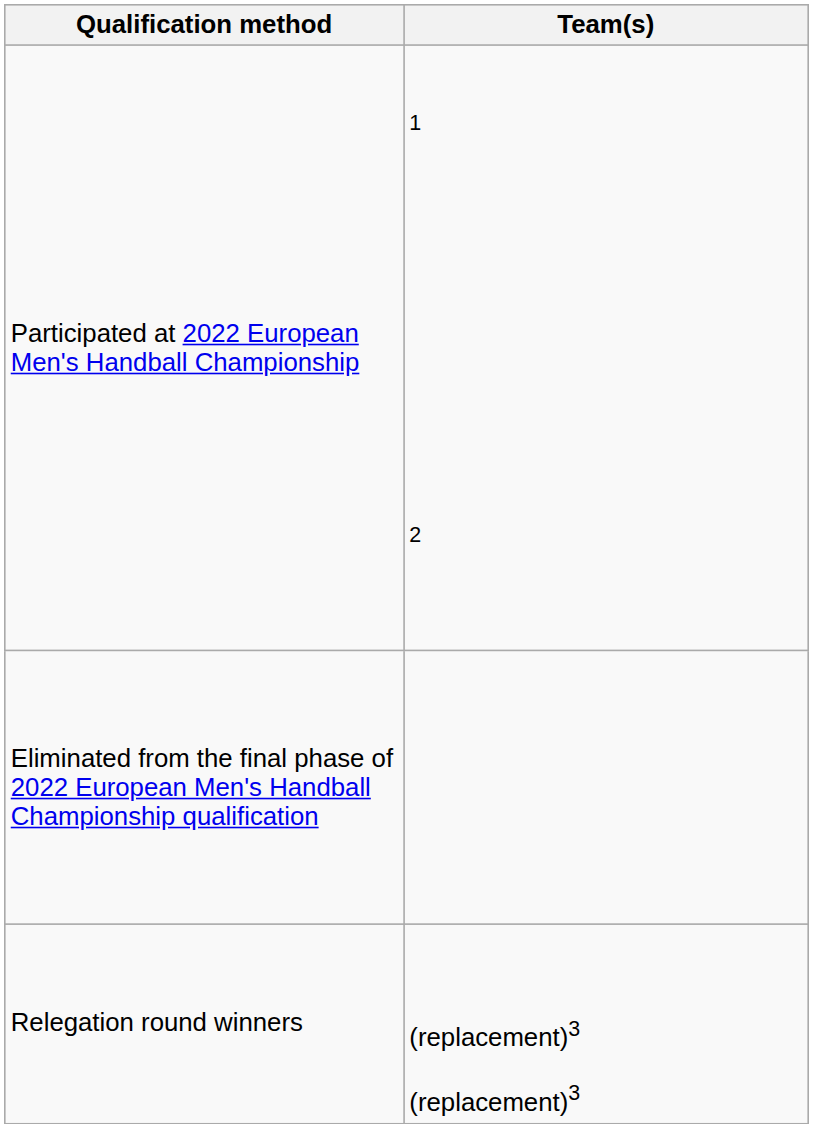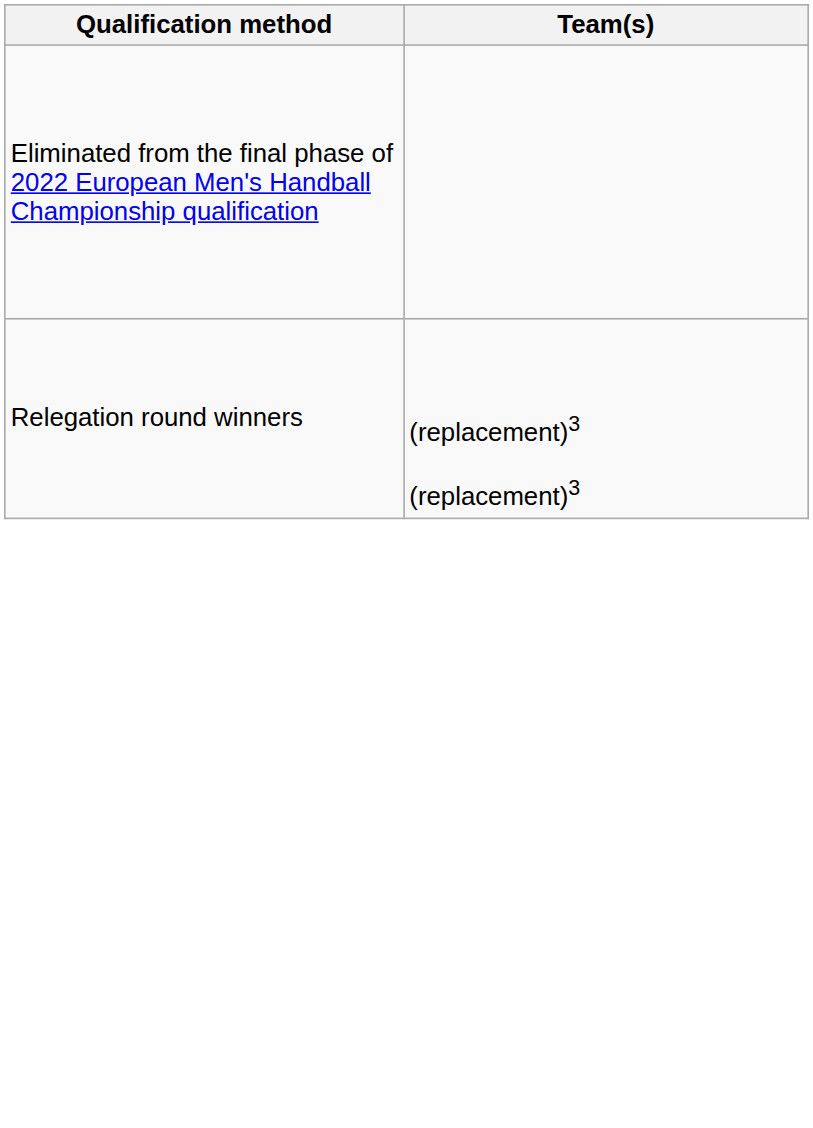- row: (185, 348)
